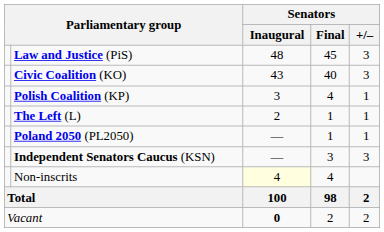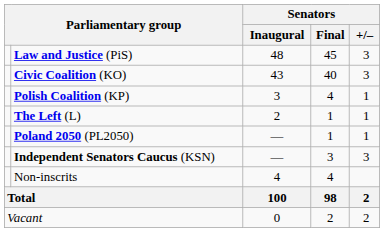(277, 177) lightyellow background -> (277, 177) no background
(277, 217) bold -> (277, 217) normal
